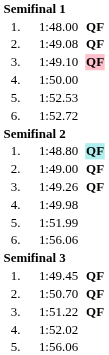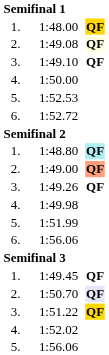(95, 26) no background -> (95, 26) gold background
(95, 44) no background -> (95, 44) lightyellow background
(95, 62) pink background -> (95, 62) no background
(95, 169) no background -> (95, 169) lightsalmon background
(95, 293) no background -> (95, 293) lavender background
(95, 311) no background -> (95, 311) gold background
